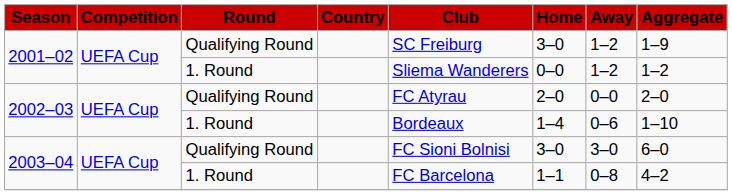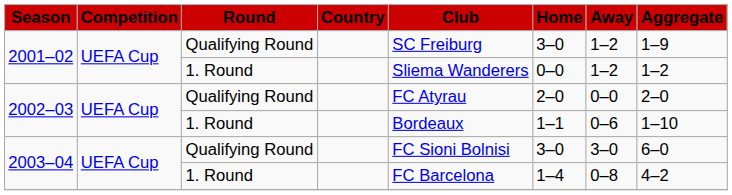(550, 123) 1–4 -> (550, 123) 1–1
(550, 176) 1–1 -> (550, 176) 1–4
